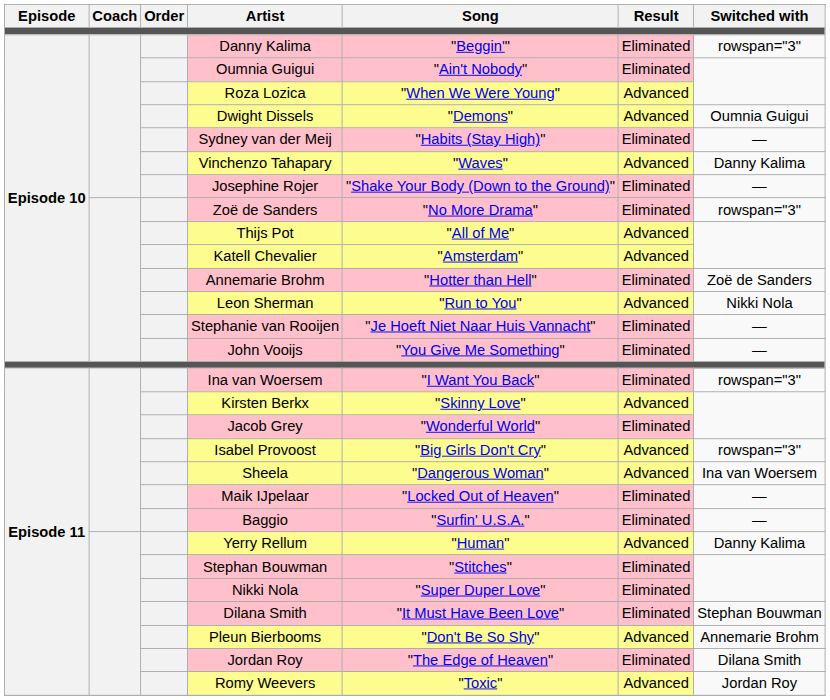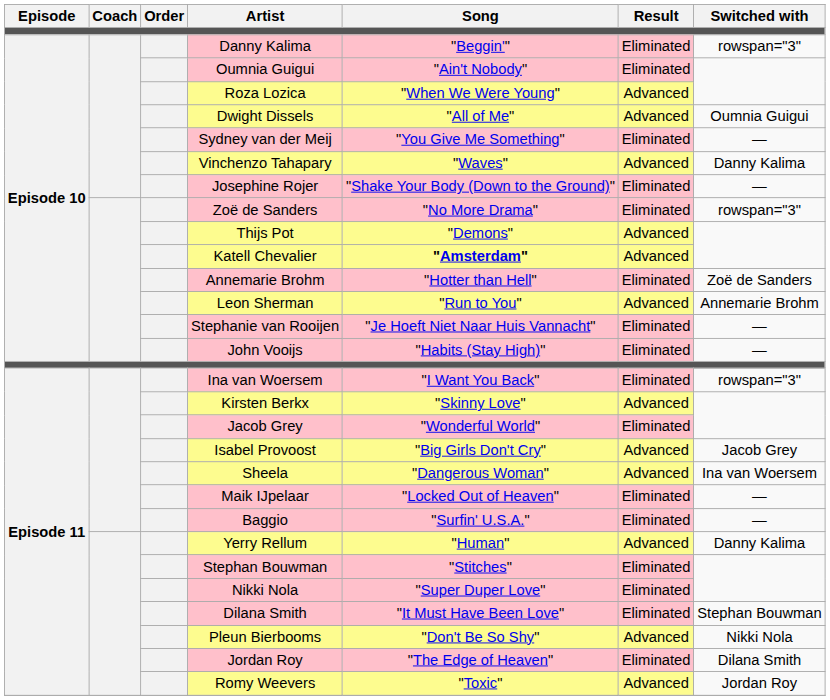(480, 116) "Demons" -> (480, 116) "All of Me"
(480, 139) "Habits (Stay High)" -> (480, 139) "You Give Me Something"
(480, 233) "All of Me" -> (480, 233) "Demons"
(480, 256) normal -> (480, 256) bold
(759, 303) Nikki Nola -> (759, 303) Annemarie Brohm
(480, 349) "You Give Me Something" -> (480, 349) "Habits (Stay High)"
(759, 449) rowspan="3" -> (759, 449) Jacob Grey
(759, 636) Annemarie Brohm -> (759, 636) Nikki Nola
